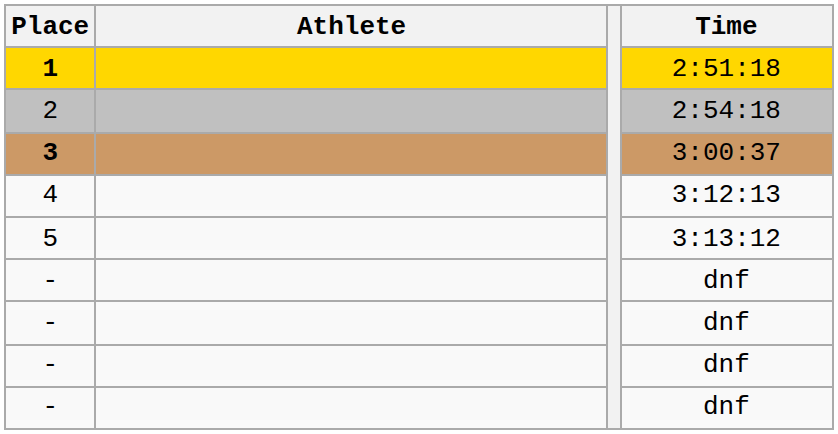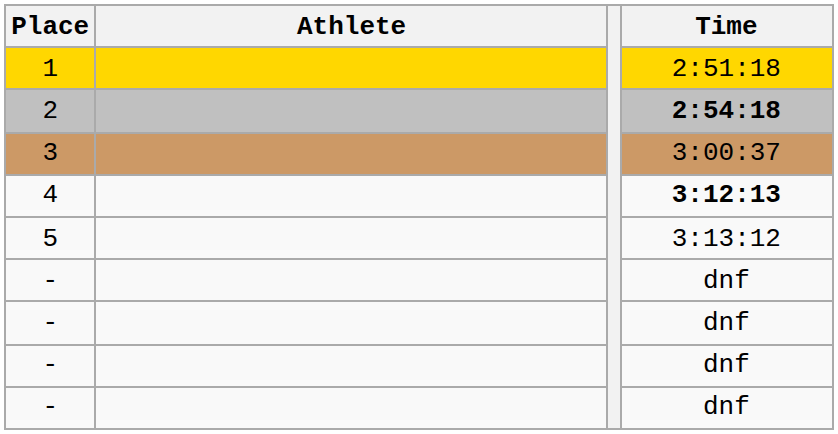(50, 69) bold -> (50, 69) normal
(726, 111) normal -> (726, 111) bold
(50, 153) bold -> (50, 153) normal
(726, 196) normal -> (726, 196) bold
